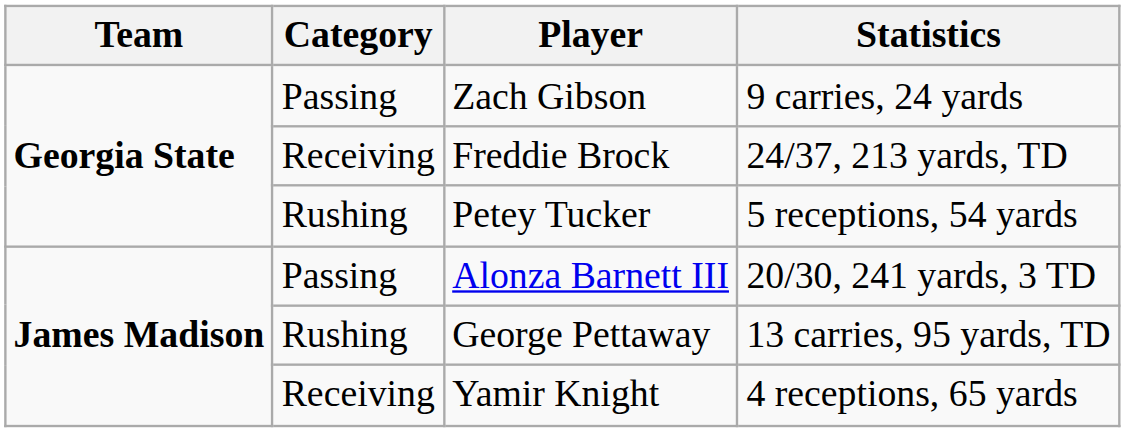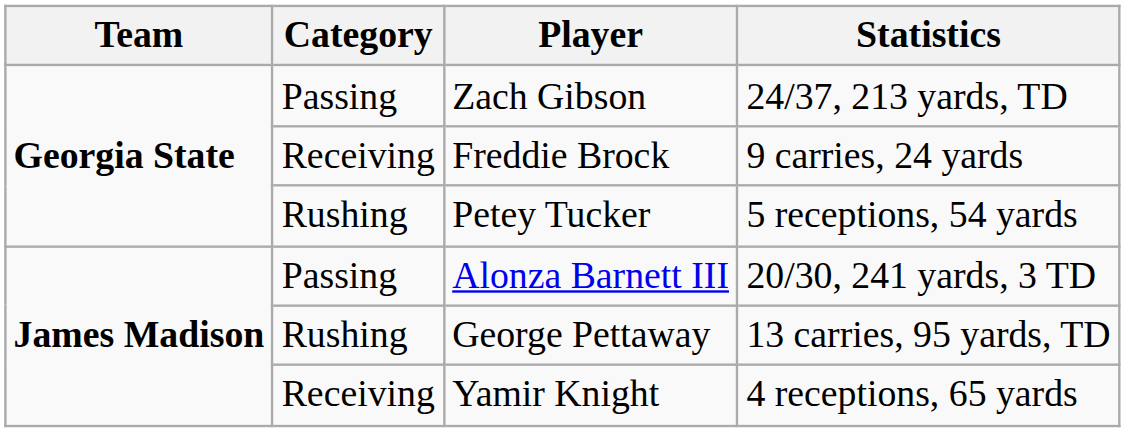(885, 95) 9 carries, 24 yards -> (907, 95) 24/37, 213 yards, TD
(907, 154) 24/37, 213 yards, TD -> (885, 154) 9 carries, 24 yards
